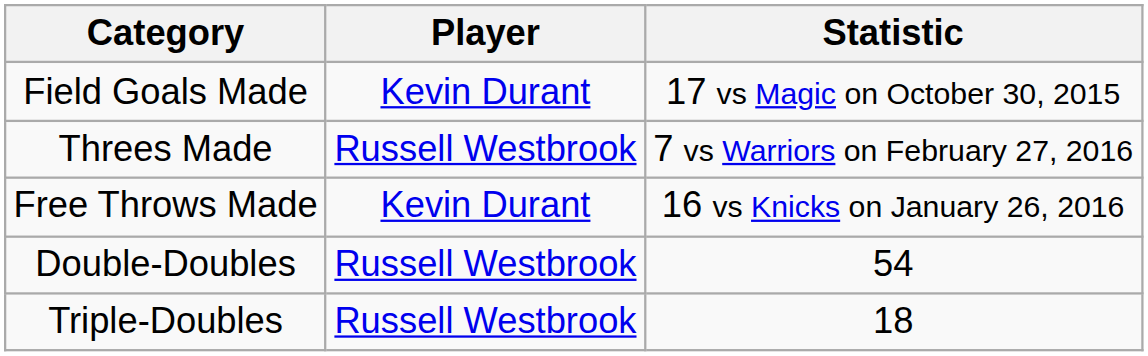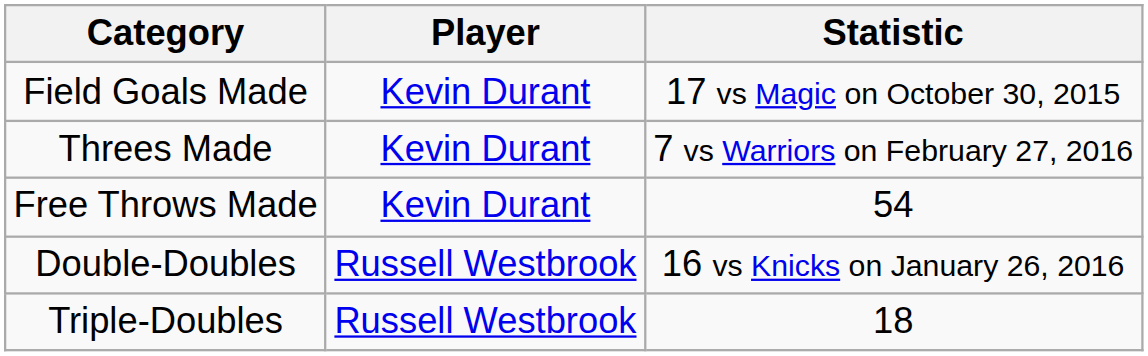(485, 148) Russell Westbrook -> (485, 148) Kevin Durant
(893, 206) 16 vs Knicks on January 26, 2016 -> (893, 206) 54
(893, 263) 54 -> (893, 263) 16 vs Knicks on January 26, 2016
